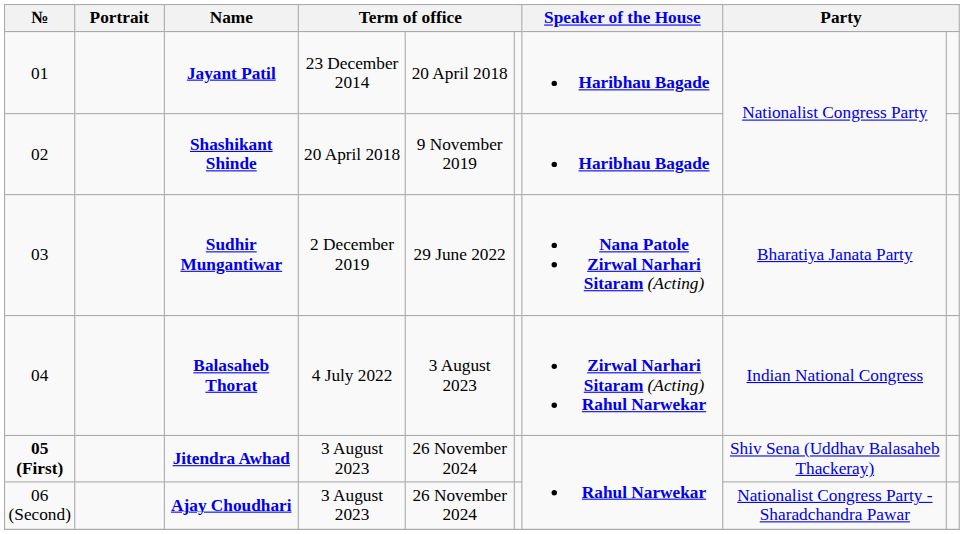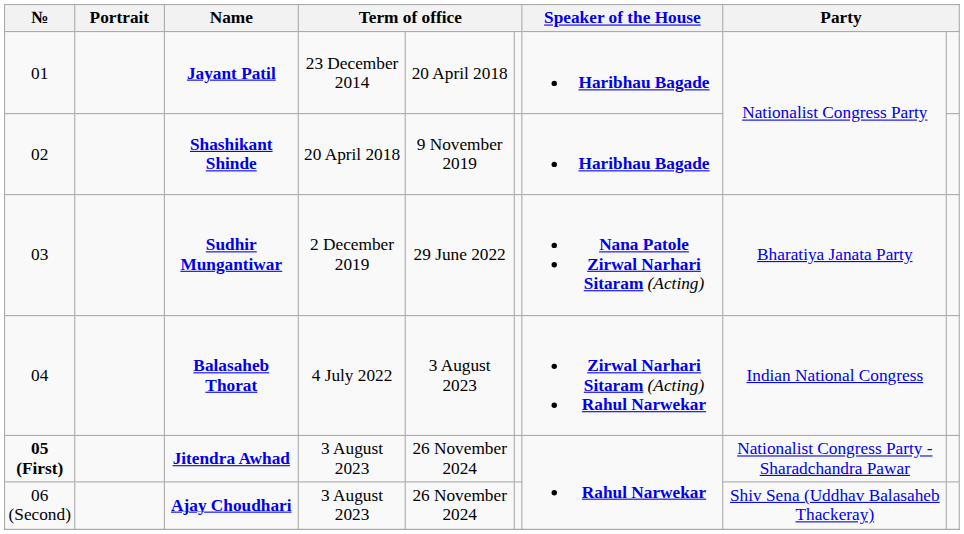(835, 458) Shiv Sena (Uddhav Balasaheb Thackeray) -> (835, 458) Nationalist Congress Party - Sharadchandra Pawar
(835, 505) Nationalist Congress Party - Sharadchandra Pawar -> (835, 505) Shiv Sena (Uddhav Balasaheb Thackeray)
